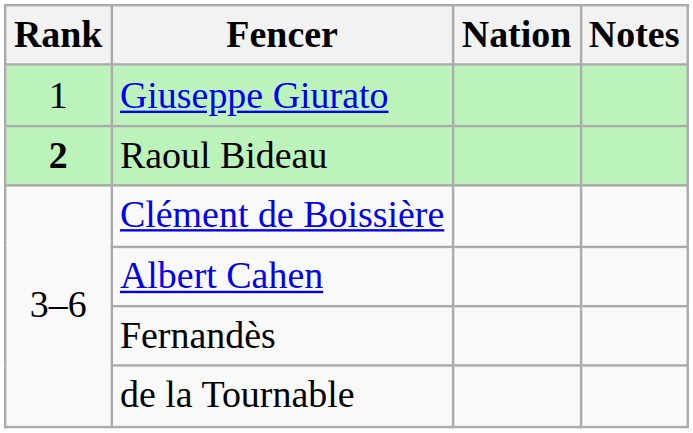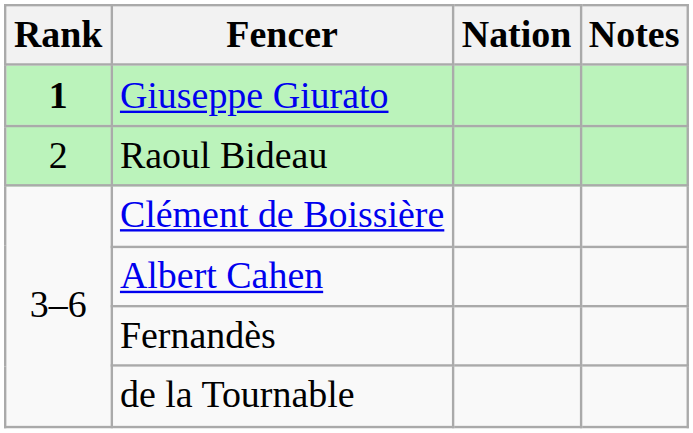(58, 94) normal -> (58, 94) bold
(58, 154) bold -> (58, 154) normal
